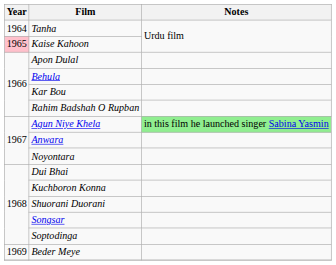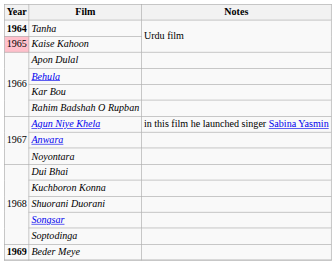(17, 28) normal -> (17, 28) bold
(236, 124) lightgreen background -> (236, 124) no background
(17, 252) normal -> (17, 252) bold
